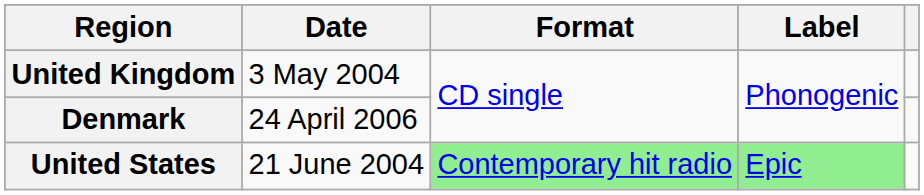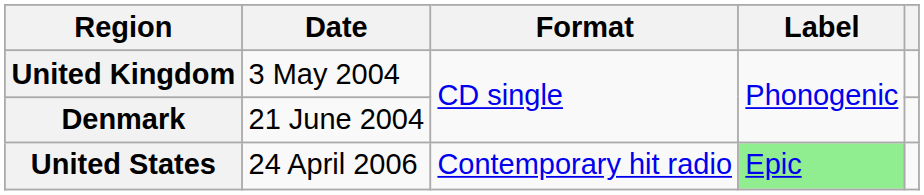(333, 119) 24 April 2006 -> (336, 119) 21 June 2004
(336, 165) 21 June 2004 -> (333, 165) 24 April 2006
(585, 165) lightgreen background -> (585, 165) no background
